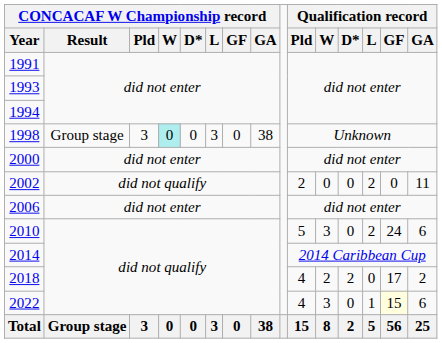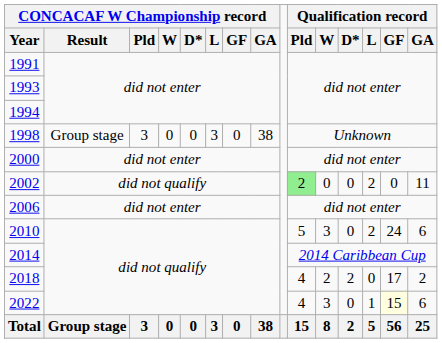(170, 135) paleturquoise background -> (170, 135) no background
(301, 183) no background -> (301, 183) lightgreen background
